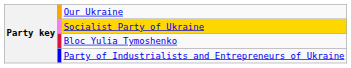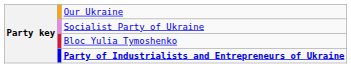(134, 26) gold background -> (134, 26) no background
(204, 56) normal -> (204, 56) bold
